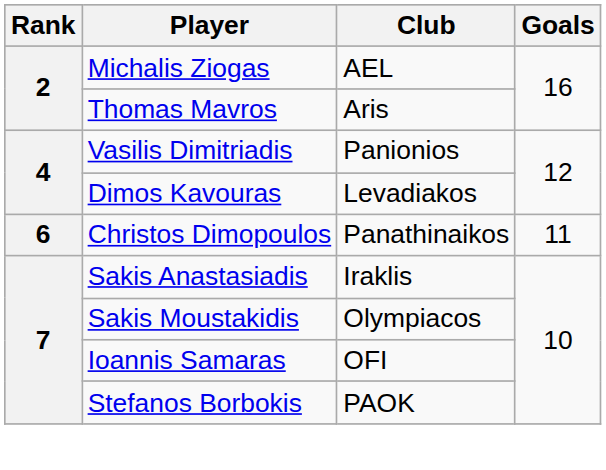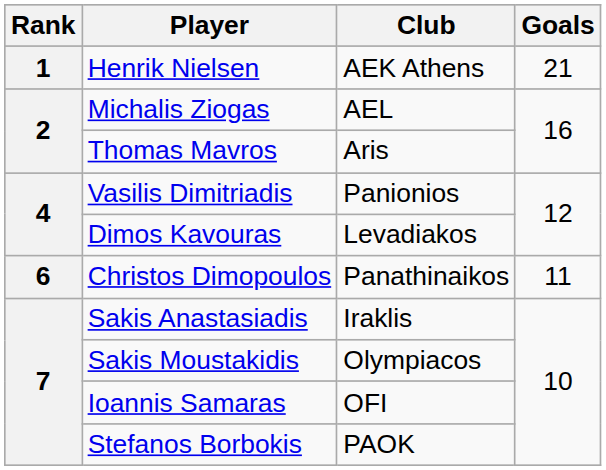+ row: (173, 67)
